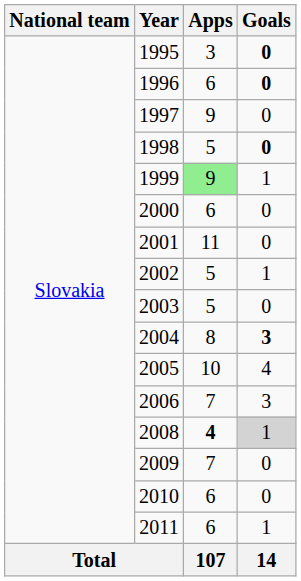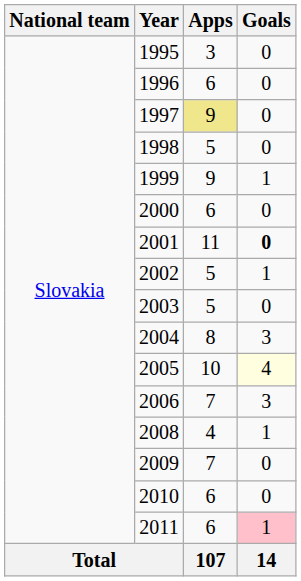(266, 52) bold -> (266, 52) normal
(266, 83) bold -> (266, 83) normal
(210, 115) no background -> (210, 115) khaki background
(266, 147) bold -> (266, 147) normal
(210, 178) lightgreen background -> (210, 178) no background
(266, 242) normal -> (266, 242) bold
(266, 337) bold -> (266, 337) normal
(266, 369) no background -> (266, 369) lightyellow background
(210, 432) bold -> (210, 432) normal
(266, 432) lightgrey background -> (266, 432) no background
(266, 527) no background -> (266, 527) pink background
